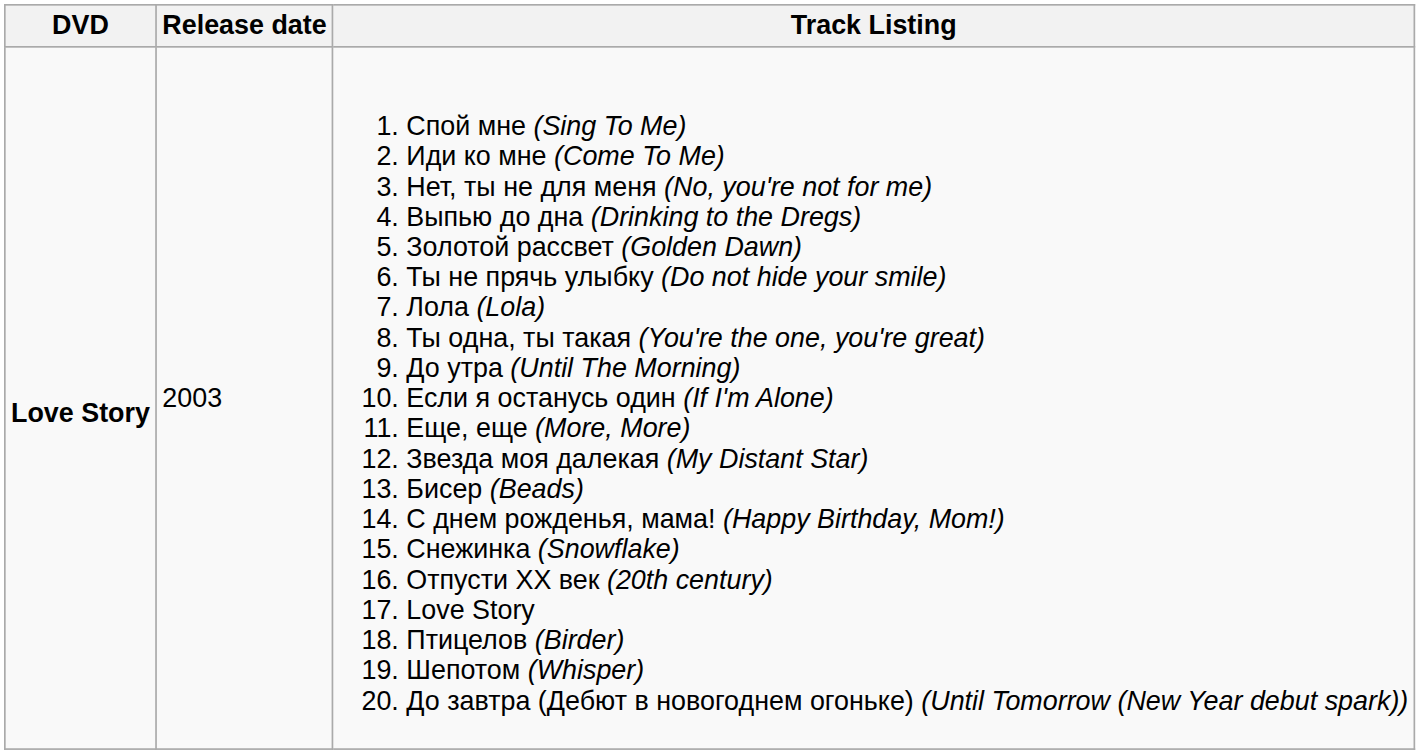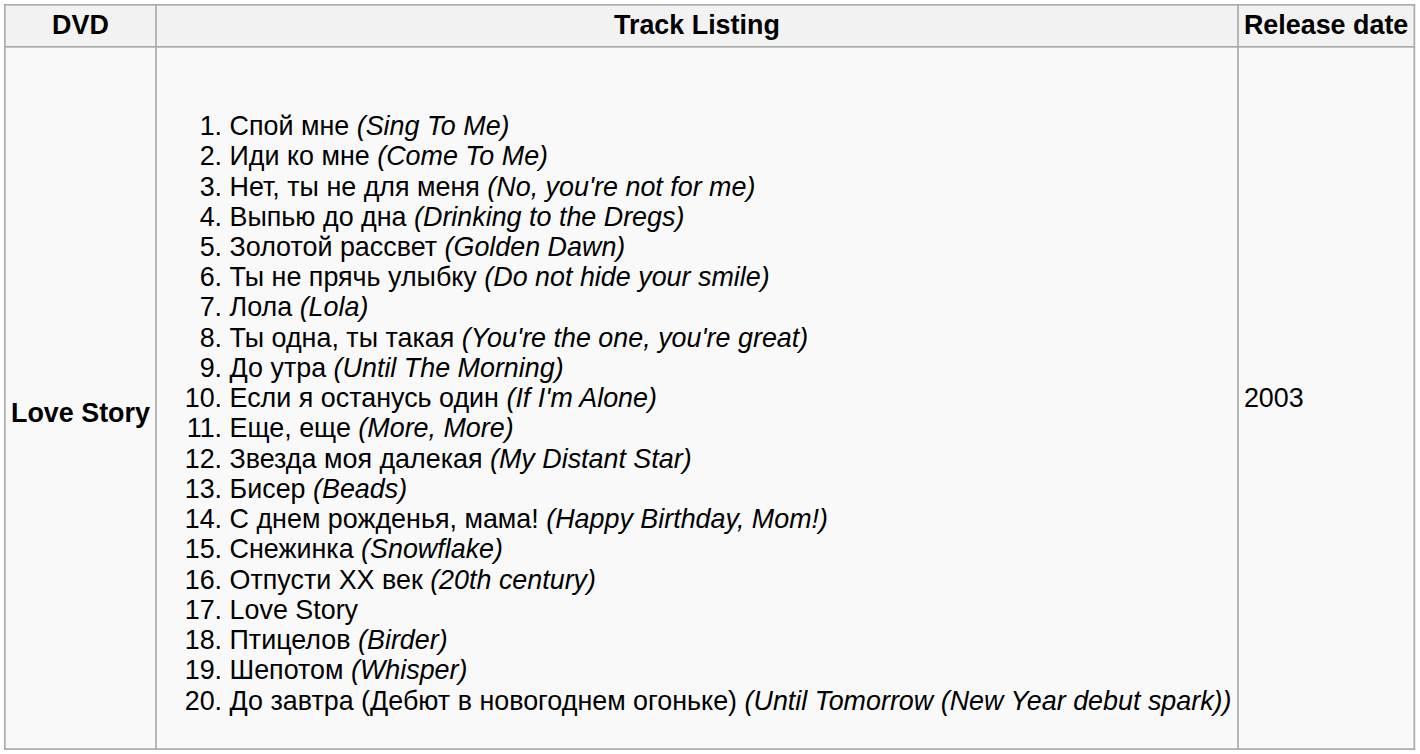columns swapped: (874, 25) <-> (245, 25)
